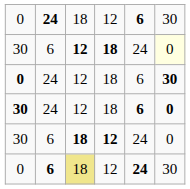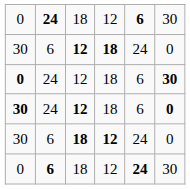(170, 49) lightyellow background -> (170, 49) no background
(80, 109) normal -> (80, 109) bold
(140, 109) bold -> (140, 109) normal
(80, 169) khaki background -> (80, 169) no background
